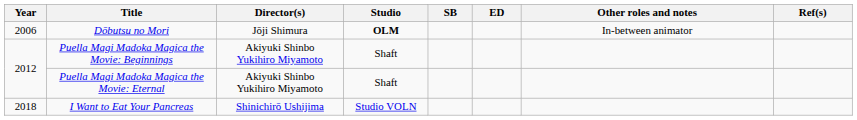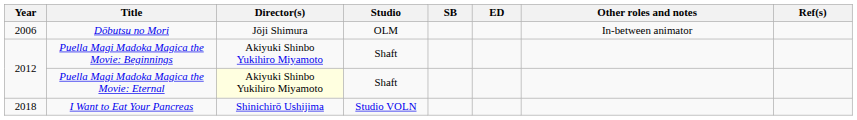(386, 30) bold -> (386, 30) normal
(280, 83) no background -> (280, 83) lightyellow background
